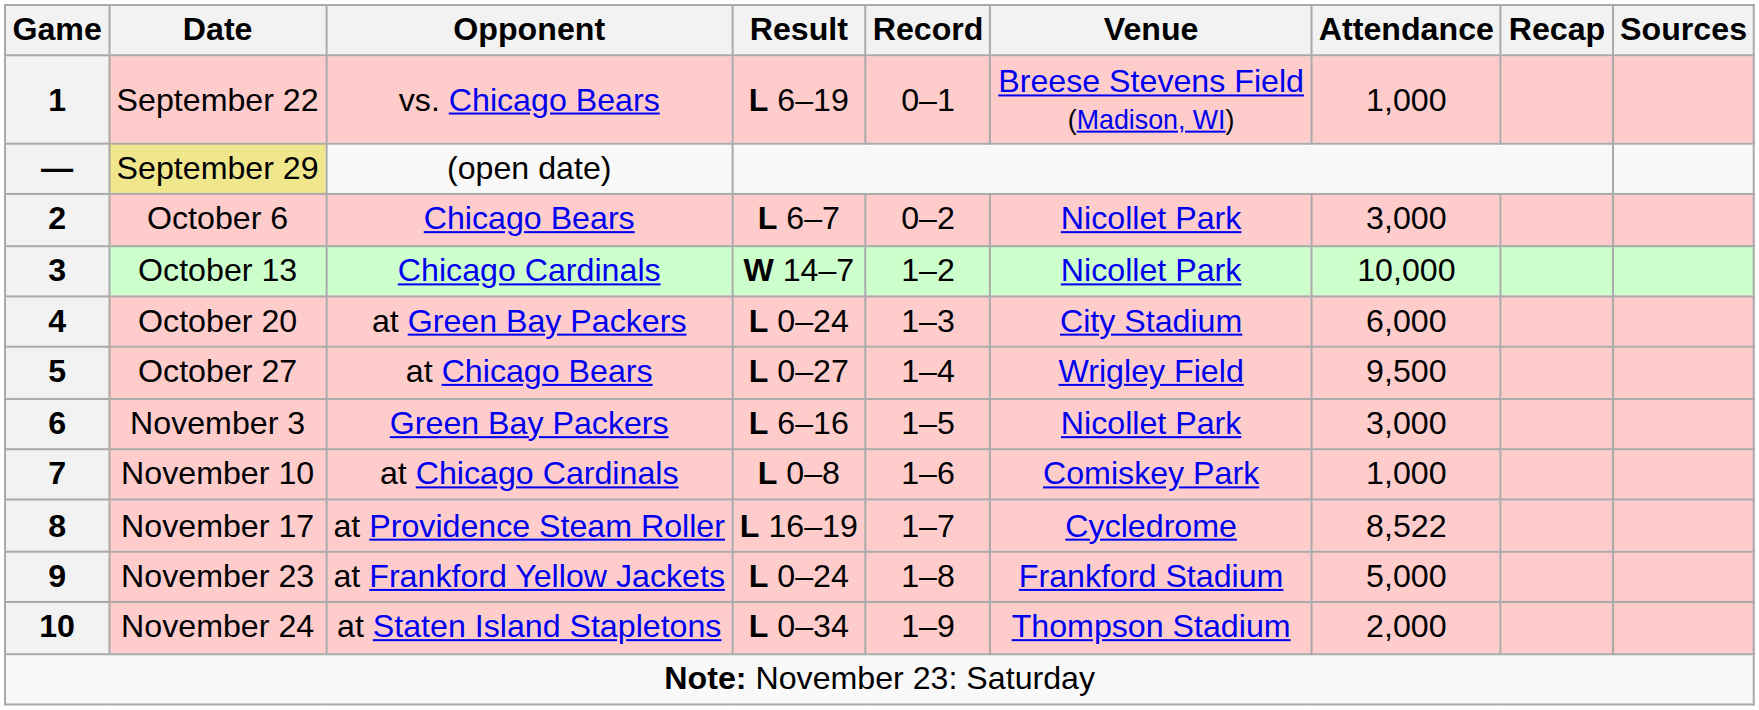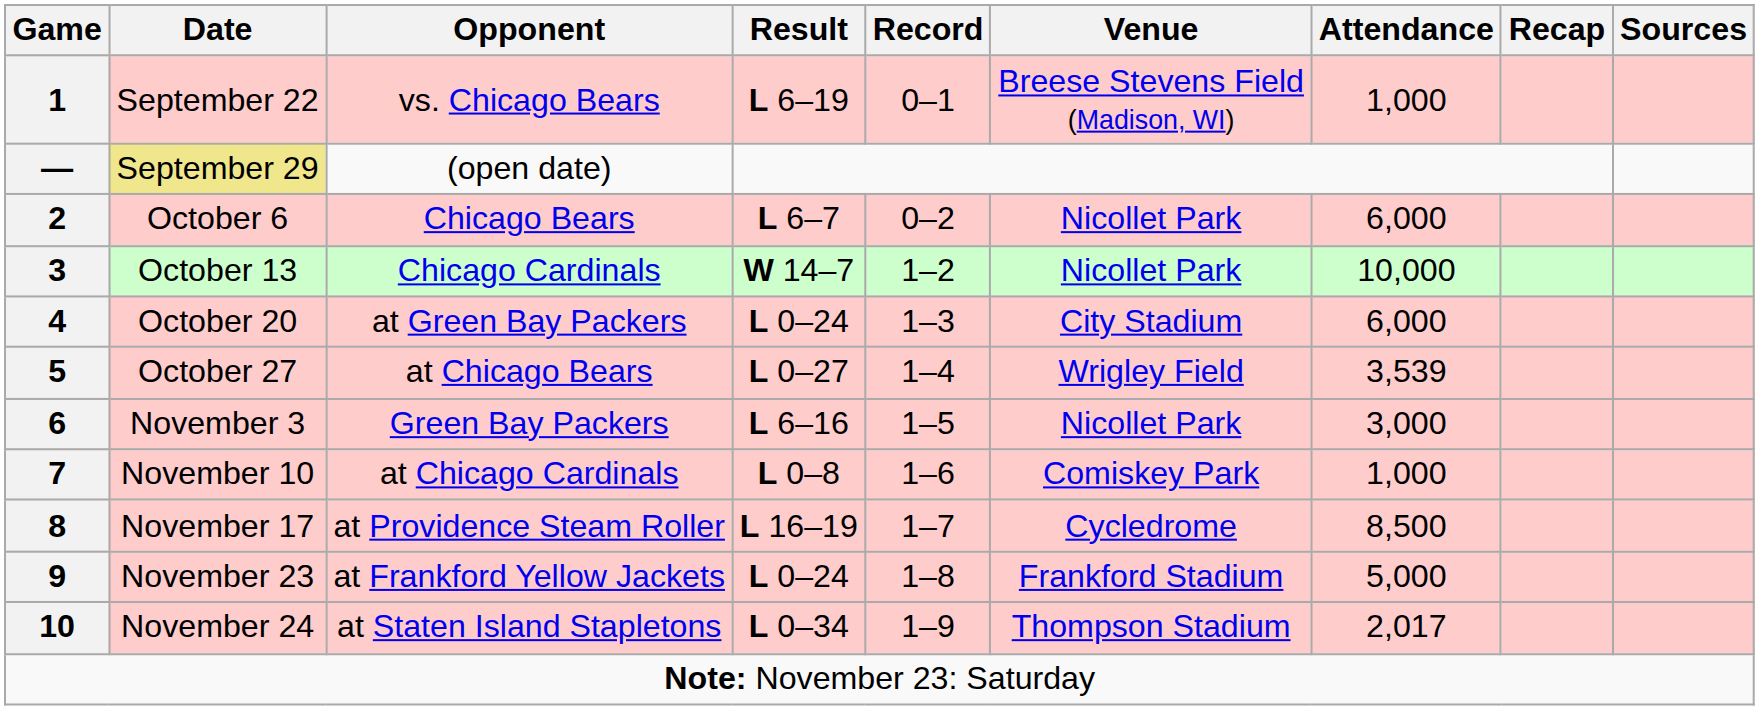(1406, 219) 3,000 -> (1406, 219) 6,000
(1406, 372) 9,500 -> (1406, 372) 3,539
(1406, 525) 8,522 -> (1406, 525) 8,500
(1406, 627) 2,000 -> (1406, 627) 2,017
